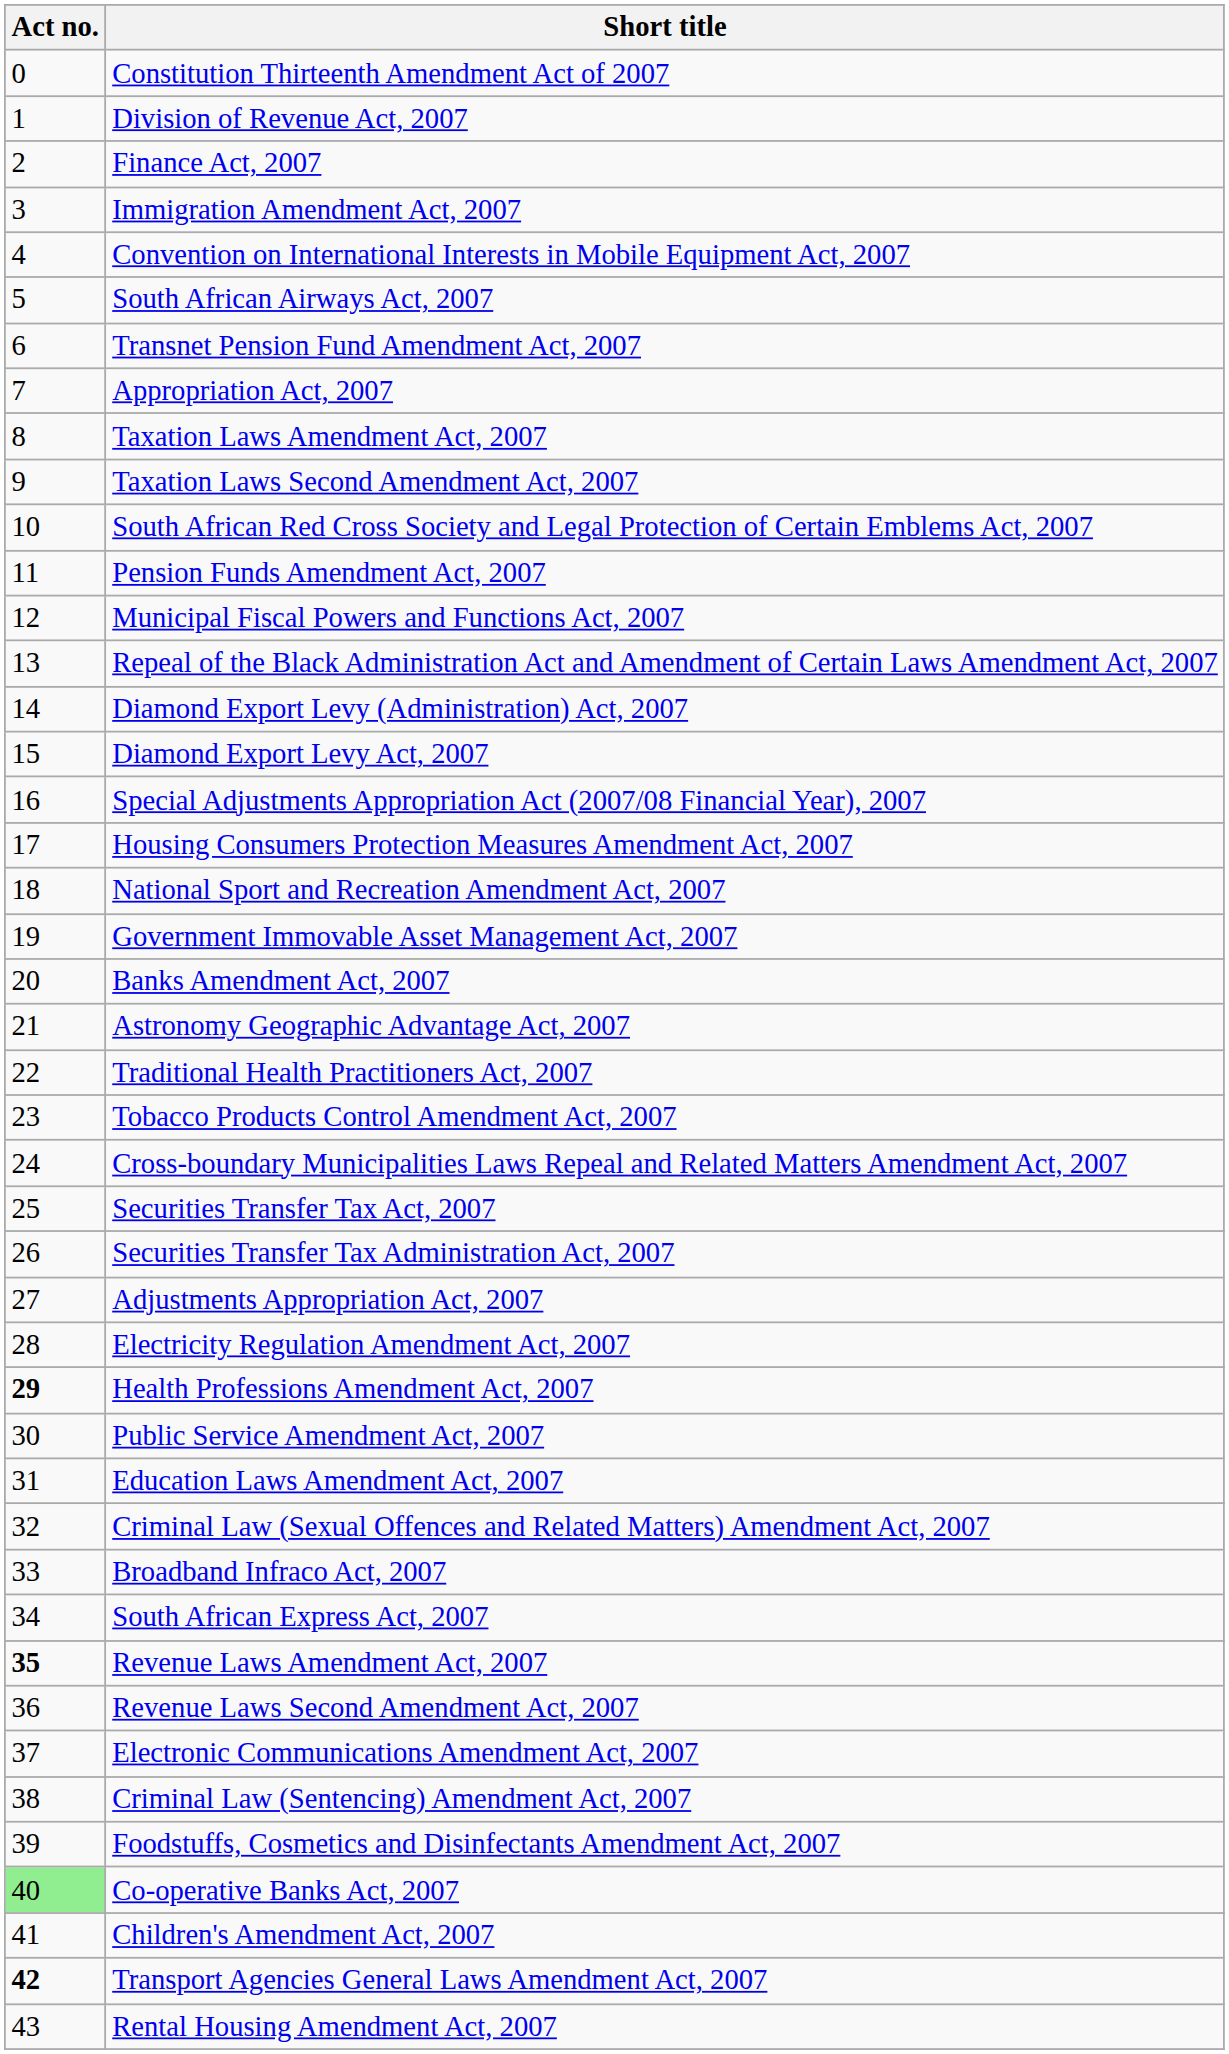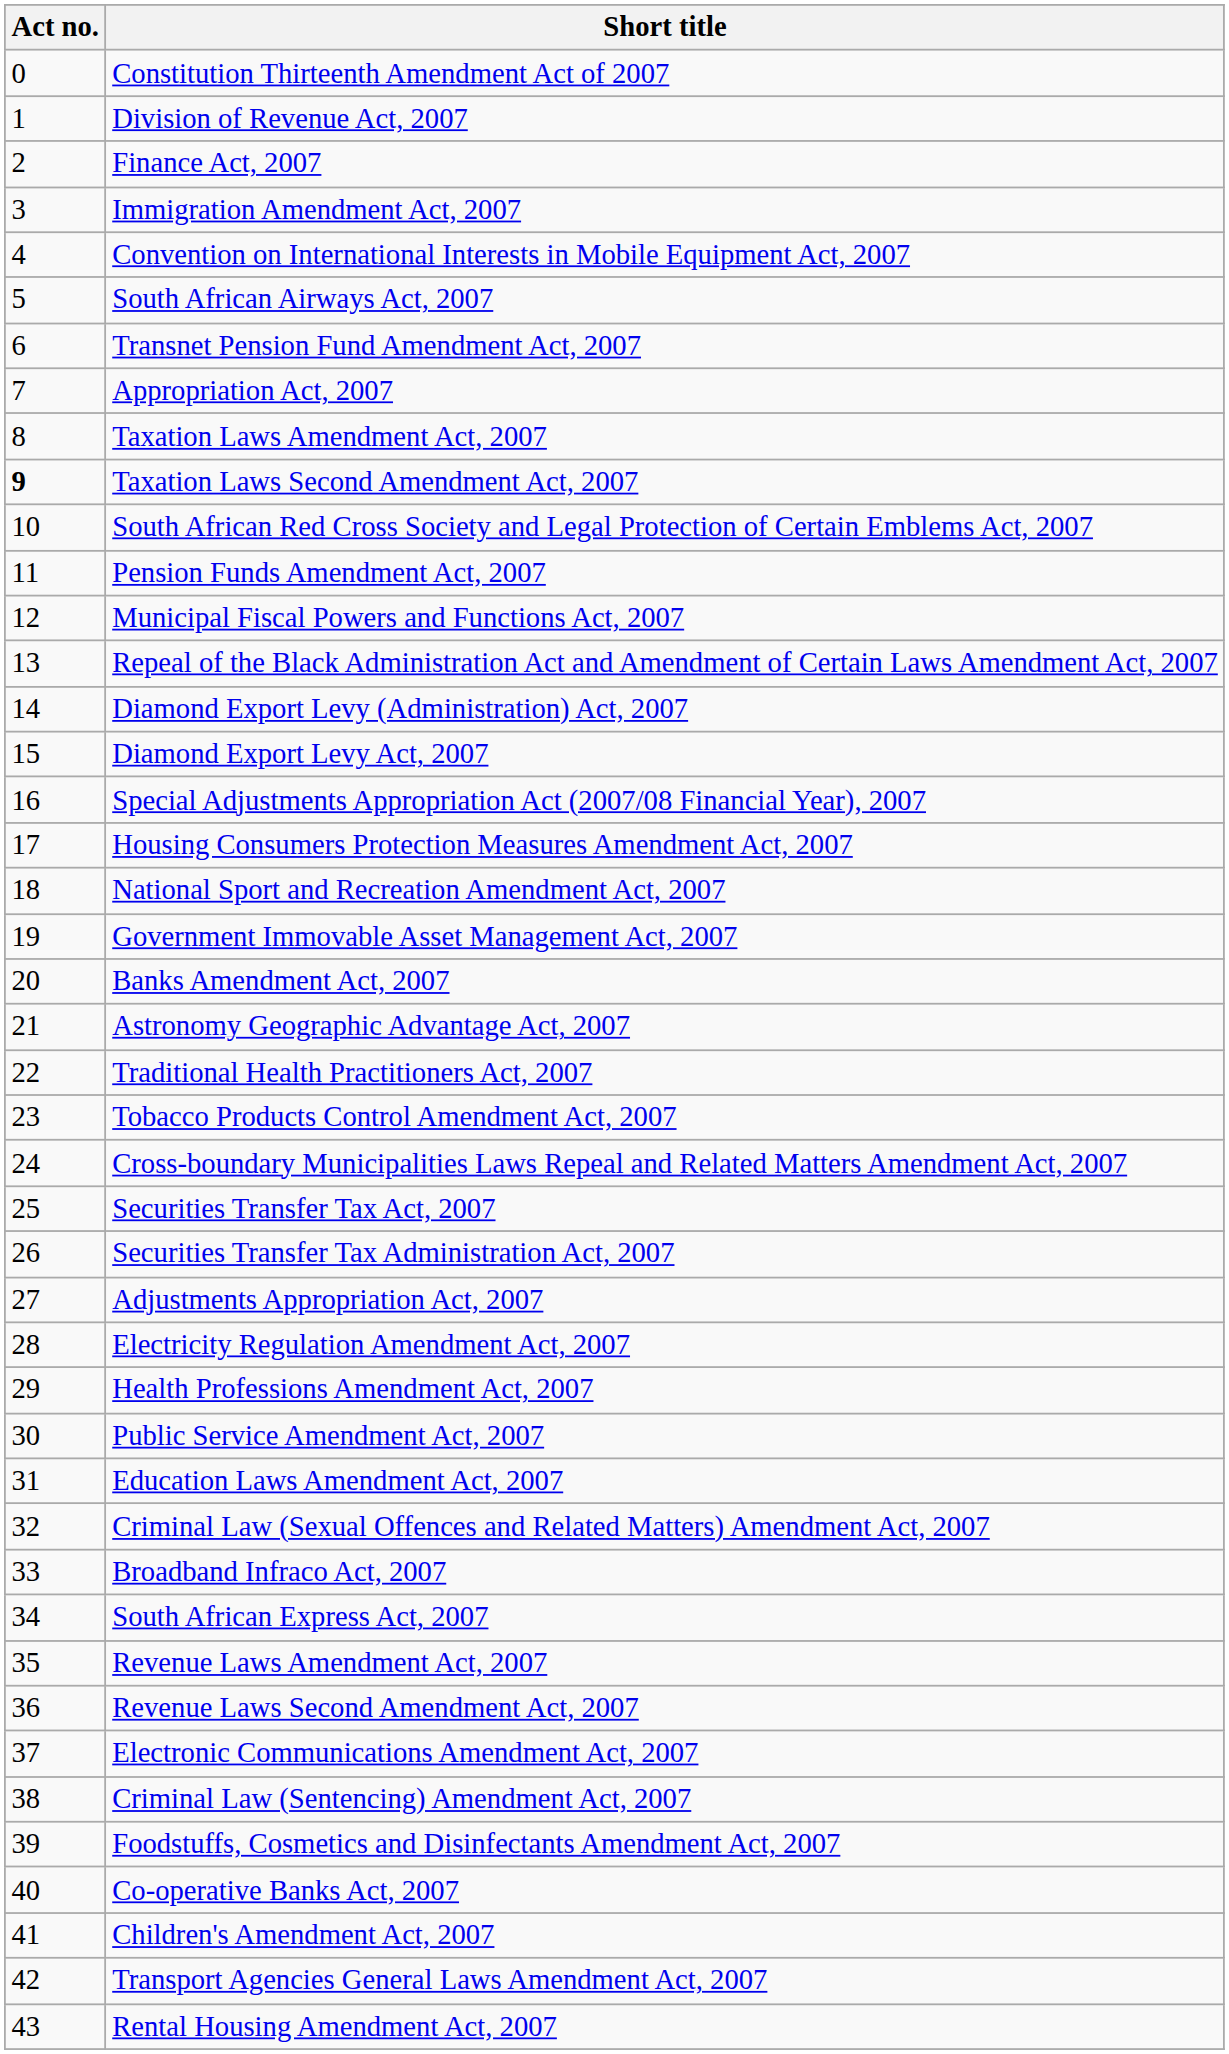(19, 481) normal -> (19, 481) bold
(26, 1389) bold -> (26, 1389) normal
(26, 1662) bold -> (26, 1662) normal
(26, 1889) lightgreen background -> (26, 1889) no background
(26, 1980) bold -> (26, 1980) normal
